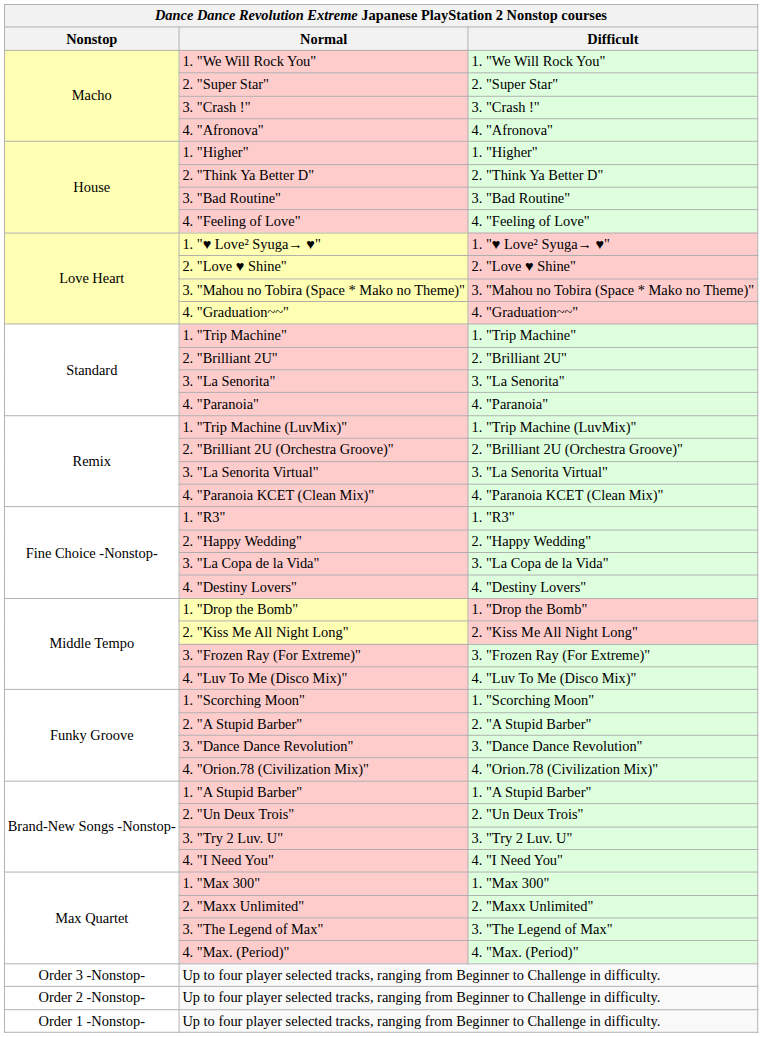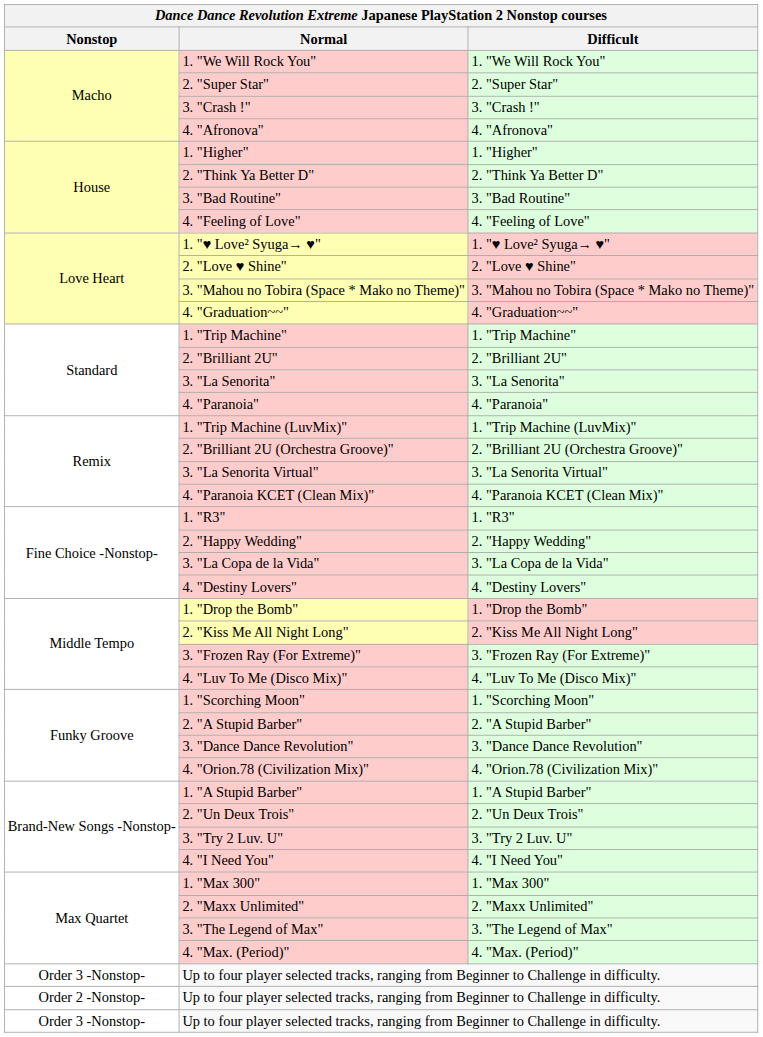(92, 1020) Order 1 -Nonstop- -> (92, 1020) Order 3 -Nonstop-
